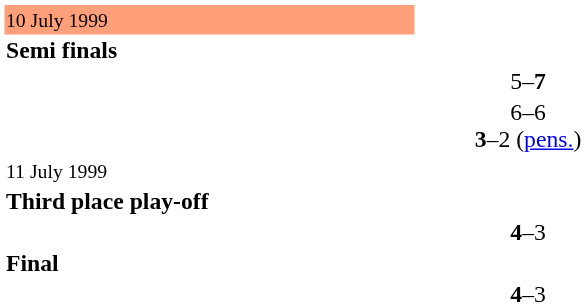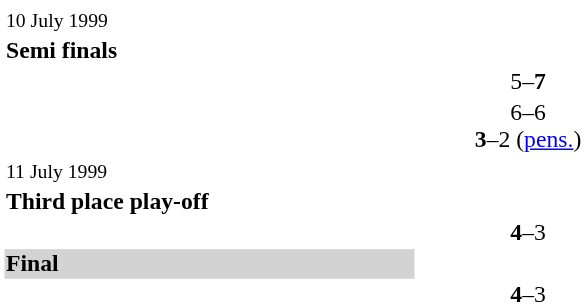(57, 20) lightsalmon background -> (57, 20) no background
(32, 263) no background -> (32, 263) lightgrey background
